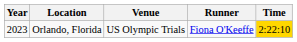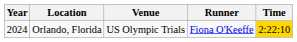(17, 29) 2023 -> (17, 29) 2024
